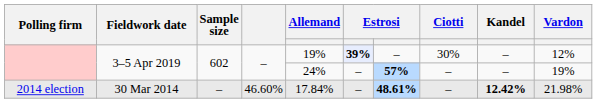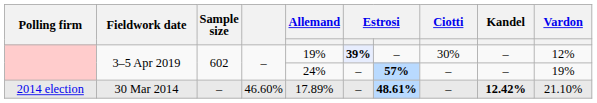(314, 90) 17.84% -> (314, 90) 17.89%
(563, 90) 21.98% -> (563, 90) 21.10%
